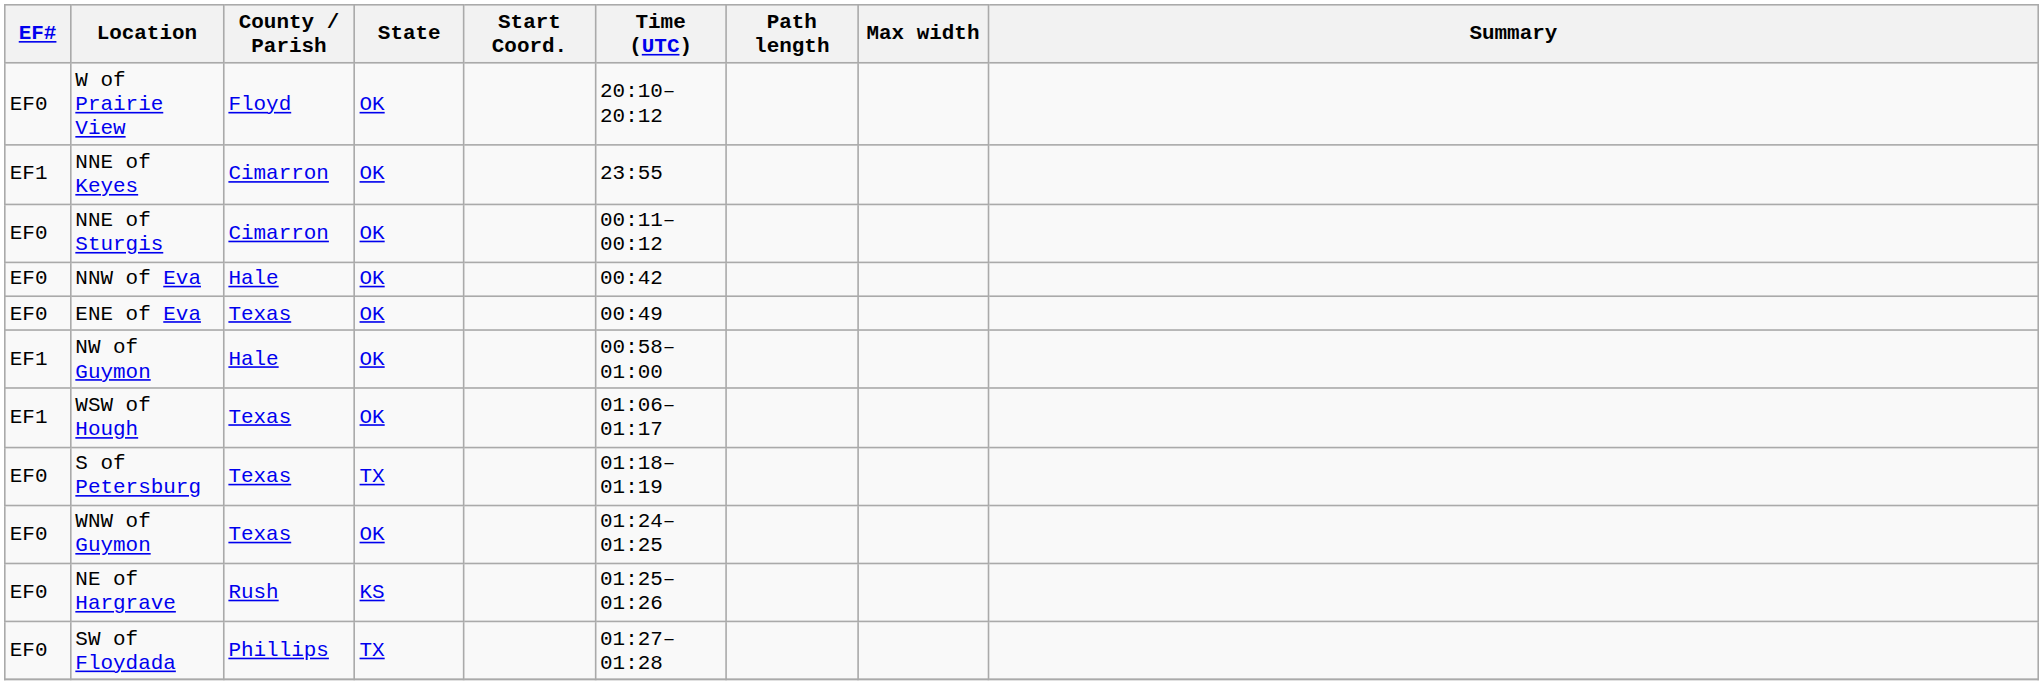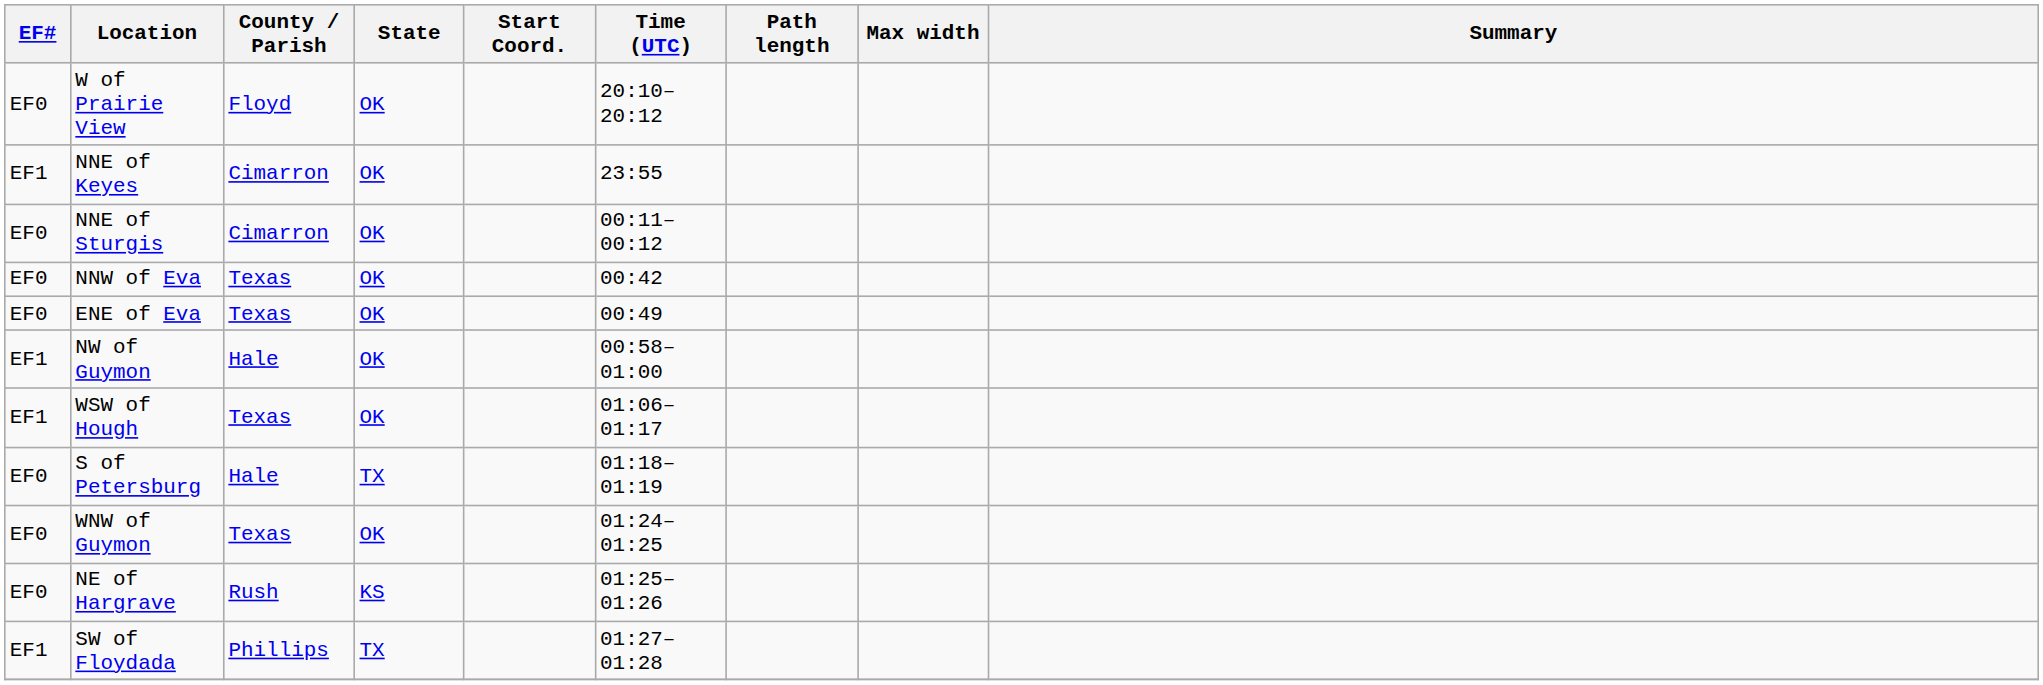(254, 279) Hale -> (260, 279) Texas
(260, 476) Texas -> (254, 476) Hale
(29, 651) EF0 -> (29, 651) EF1
